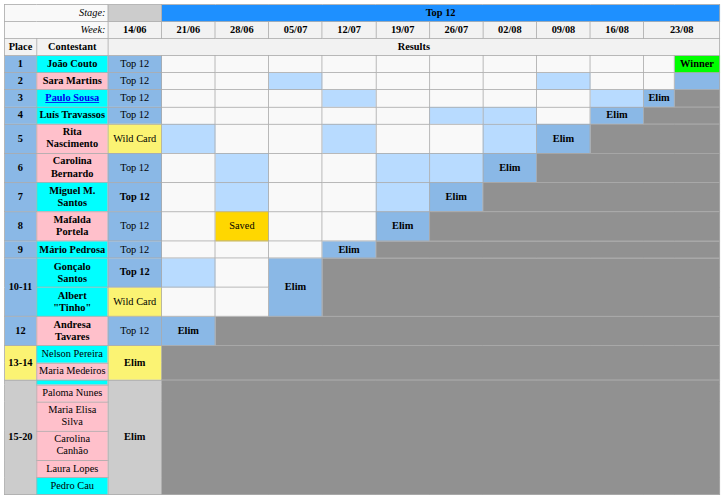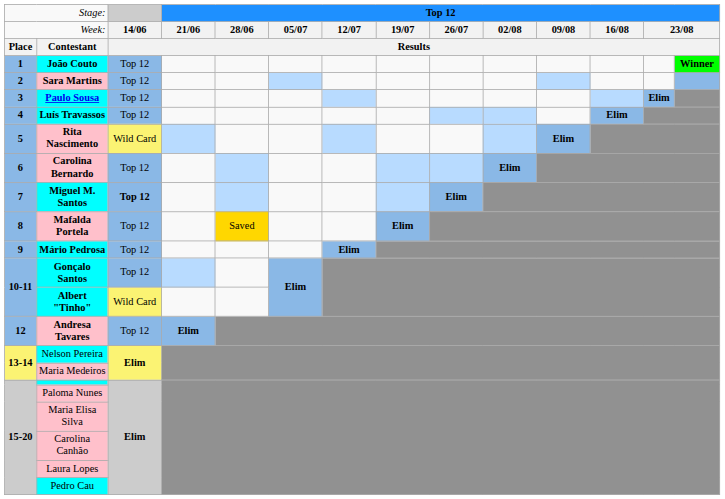(135, 272) bold -> (135, 272) normal
